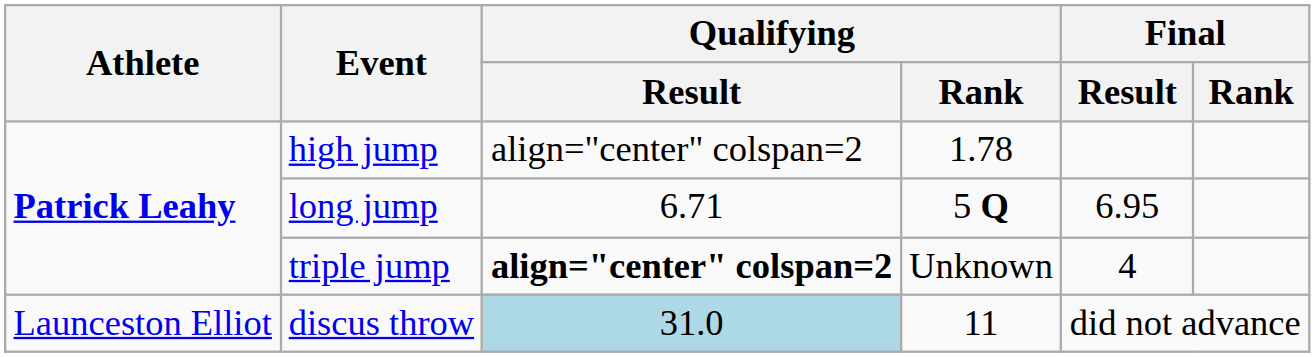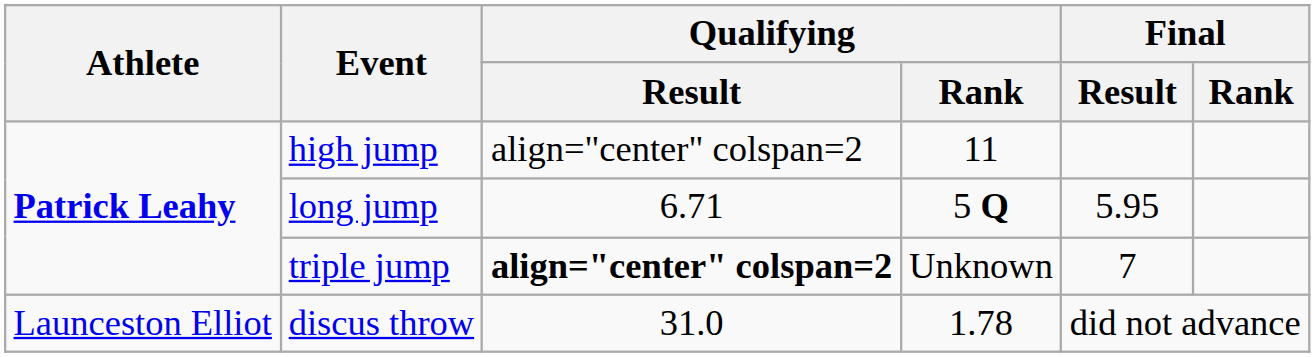(981, 149) 1.78 -> (981, 149) 11
(1127, 206) 6.95 -> (1127, 206) 5.95
(1127, 264) 4 -> (1127, 264) 7
(692, 322) lightblue background -> (692, 322) no background
(981, 322) 11 -> (981, 322) 1.78
